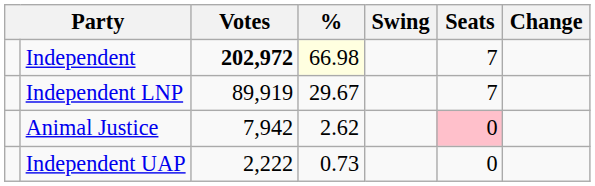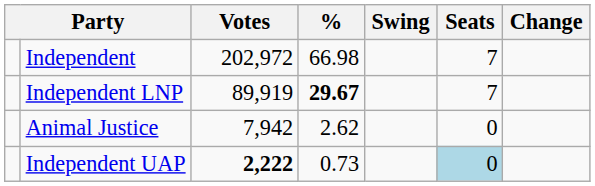(257, 57) bold -> (257, 57) normal
(334, 57) lightyellow background -> (334, 57) no background
(334, 92) normal -> (334, 92) bold
(492, 127) pink background -> (492, 127) no background
(268, 163) normal -> (268, 163) bold
(492, 163) no background -> (492, 163) lightblue background
